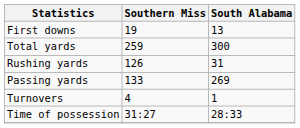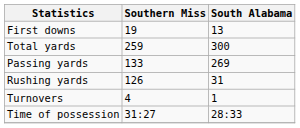rows swapped: (48, 64) <-> (48, 81)
